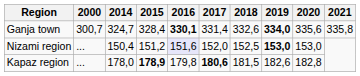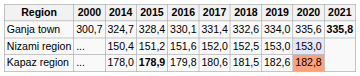(183, 29) bold -> (183, 29) normal
(277, 29) bold -> (277, 29) normal
(340, 29) normal -> (340, 29) bold
(183, 46) lavender background -> (183, 46) no background
(277, 46) bold -> (277, 46) normal
(308, 46) no background -> (308, 46) lavender background
(215, 63) bold -> (215, 63) normal
(308, 63) no background -> (308, 63) lightsalmon background
